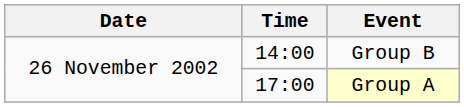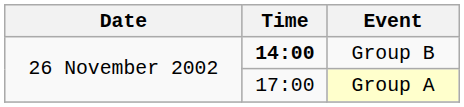(285, 53) normal -> (285, 53) bold
